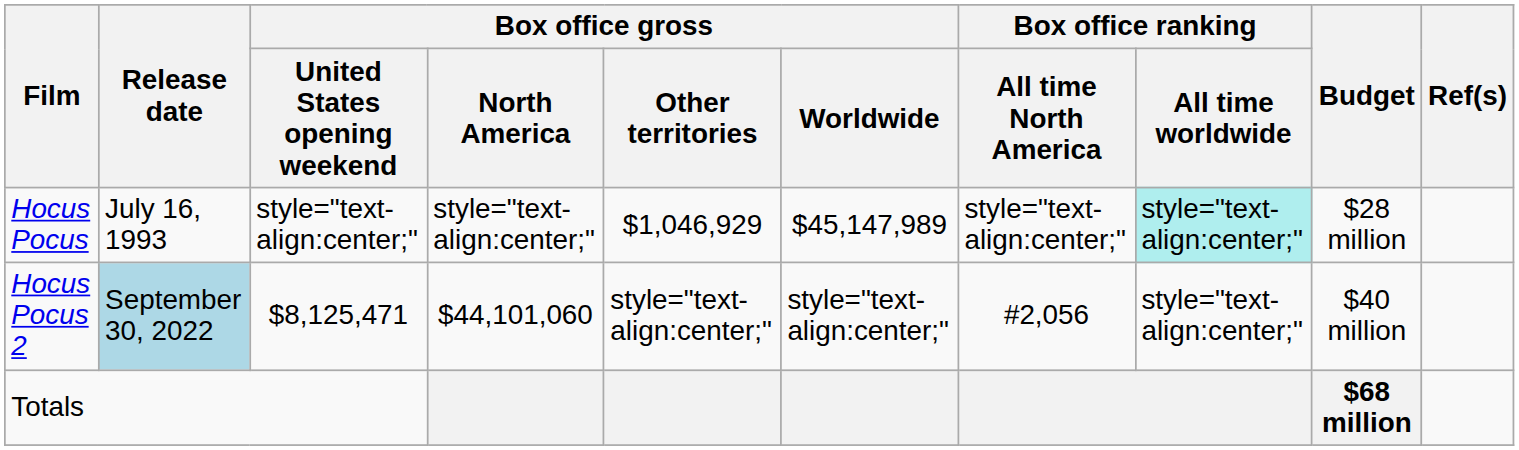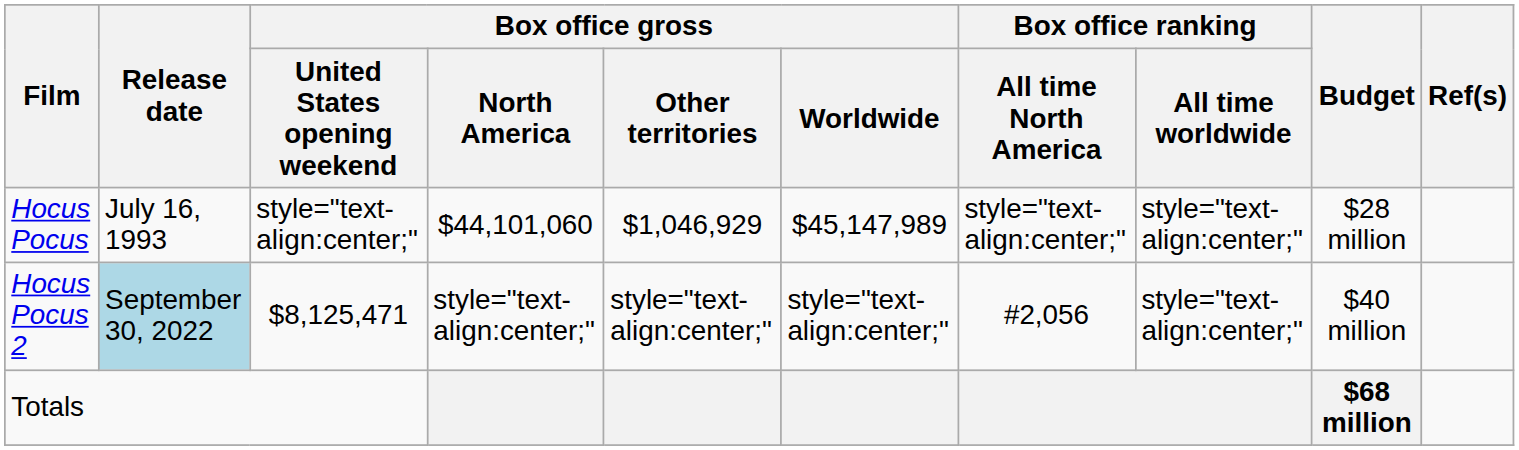(514, 224) style="text-align:center;" -> (515, 224) $44,101,060
(1222, 224) paleturquoise background -> (1222, 224) no background
(515, 315) $44,101,060 -> (514, 315) style="text-align:center;"
